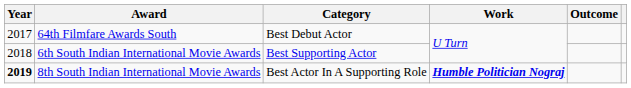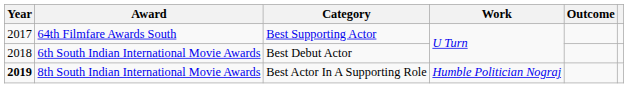(309, 33) Best Debut Actor -> (321, 33) Best Supporting Actor
(321, 53) Best Supporting Actor -> (309, 53) Best Debut Actor
(498, 72) bold -> (497, 72) normal
